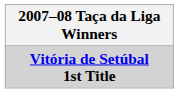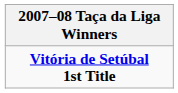(89, 66) lightgrey background -> (89, 66) no background
